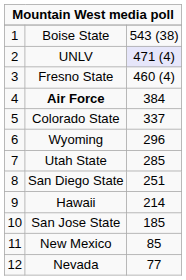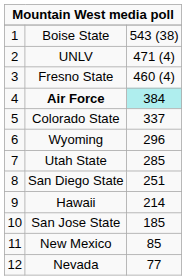(154, 56) lavender background -> (154, 56) no background
(154, 98) no background -> (154, 98) paleturquoise background
